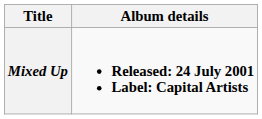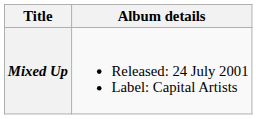(164, 79) bold -> (162, 79) normal
